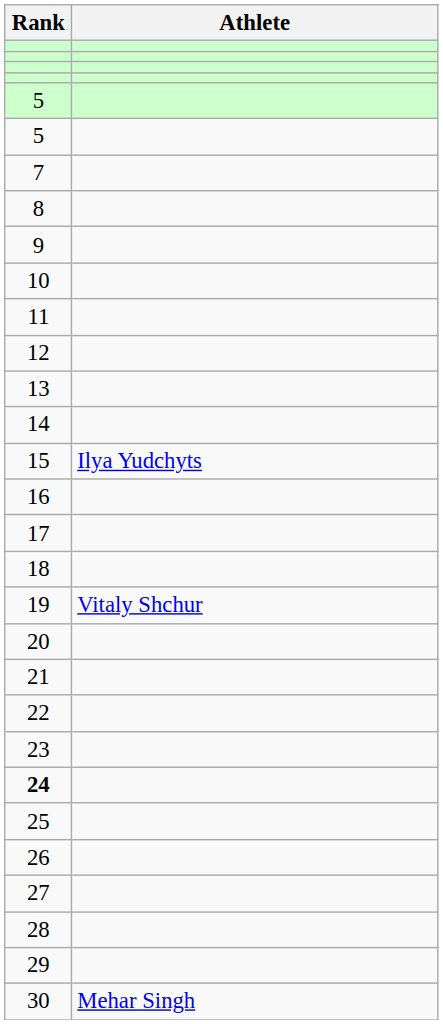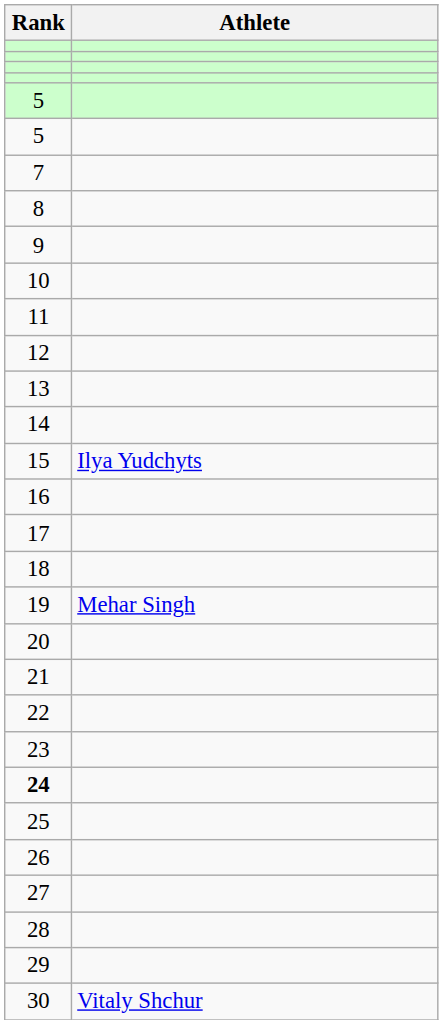(140, 604) Vitaly Shchur -> (136, 604) Mehar Singh
(136, 1001) Mehar Singh -> (140, 1001) Vitaly Shchur
